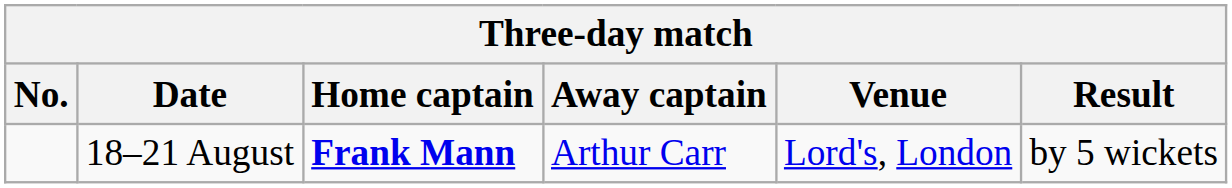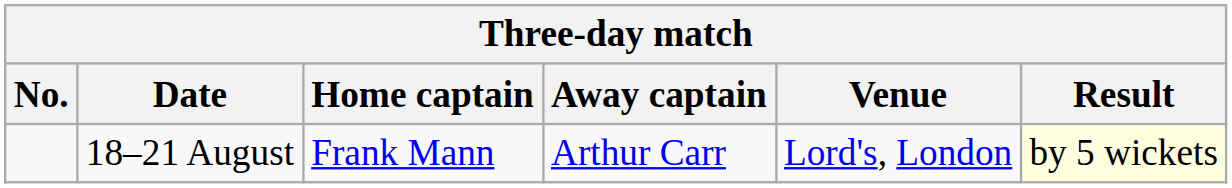(413, 152) bold -> (403, 152) normal
(1124, 152) no background -> (1124, 152) lightyellow background
